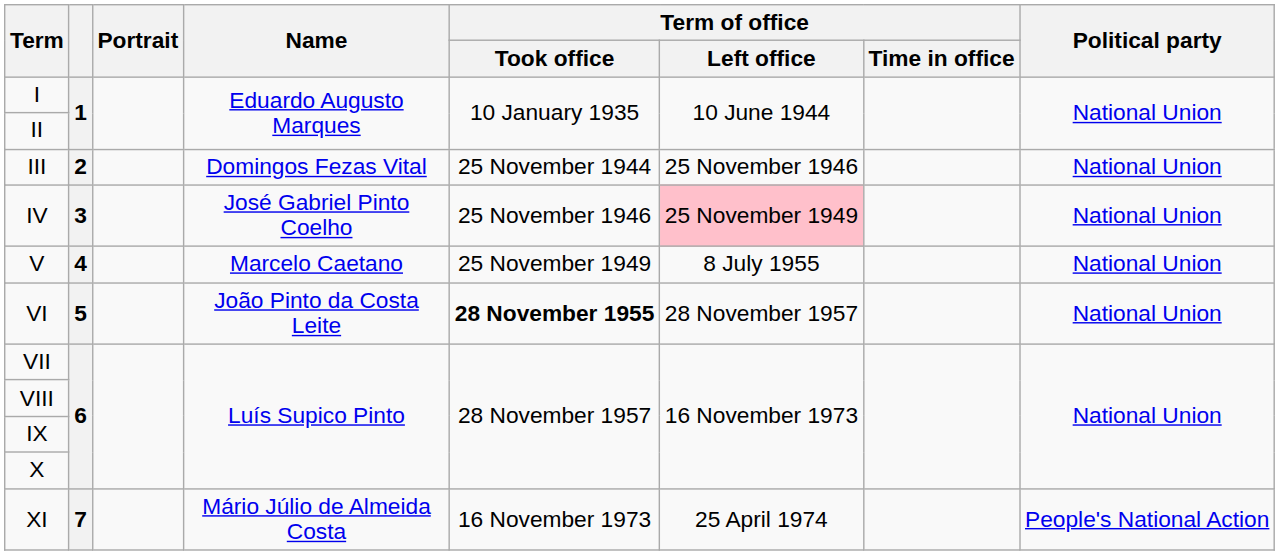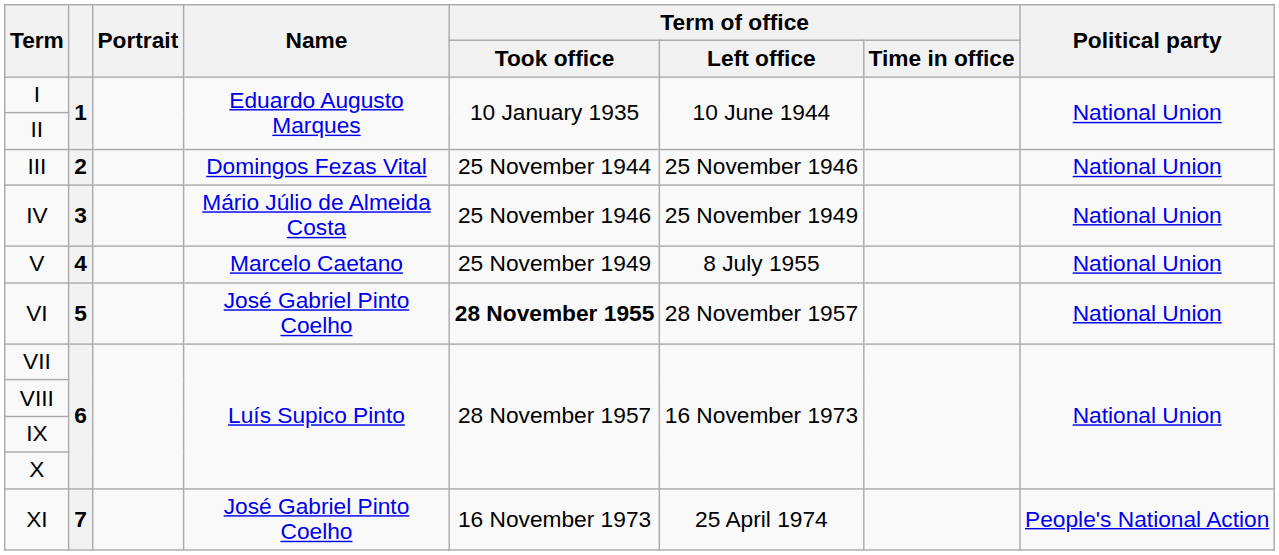(316, 215) José Gabriel Pinto Coelho -> (316, 215) Mário Júlio de Almeida Costa
(761, 215) pink background -> (761, 215) no background
(316, 313) João Pinto da Costa Leite -> (316, 313) José Gabriel Pinto Coelho
(316, 518) Mário Júlio de Almeida Costa -> (316, 518) José Gabriel Pinto Coelho
